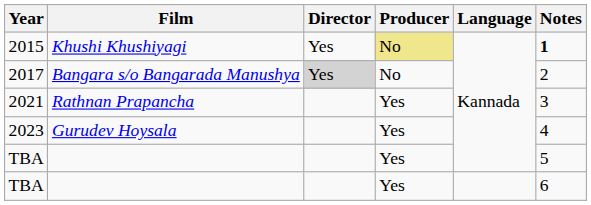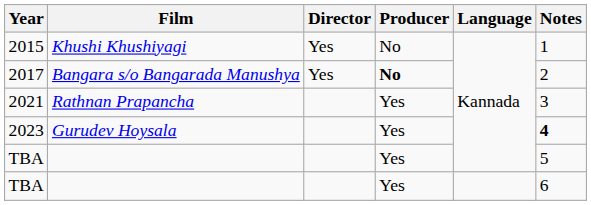(390, 46) khaki background -> (390, 46) no background
(544, 46) bold -> (544, 46) normal
(321, 74) lightgrey background -> (321, 74) no background
(390, 74) normal -> (390, 74) bold
(544, 130) normal -> (544, 130) bold
